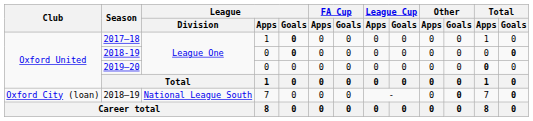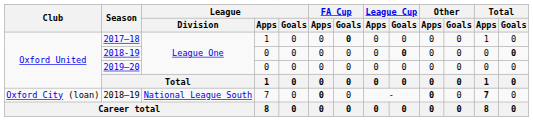(294, 39) bold -> (294, 39) normal
(349, 39) normal -> (349, 39) bold
(294, 53) bold -> (294, 53) normal
(404, 53) normal -> (404, 53) bold
(486, 67) bold -> (486, 67) normal
(321, 95) normal -> (321, 95) bold
(432, 95) normal -> (432, 95) bold
(459, 95) bold -> (459, 95) normal
(486, 95) normal -> (486, 95) bold
(514, 95) bold -> (514, 95) normal
